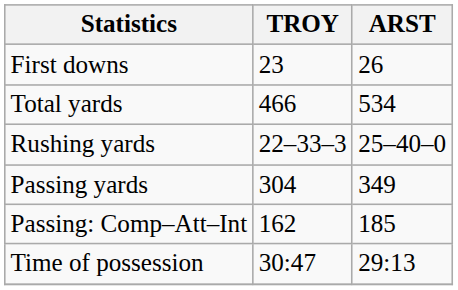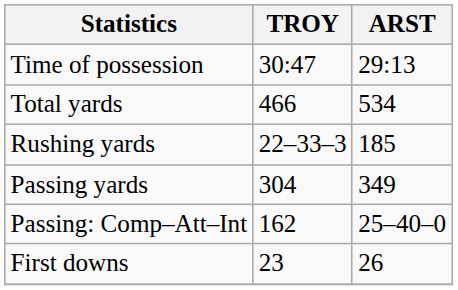rows swapped: (70, 64) <-> (107, 263)
(402, 144) 25–40–0 -> (377, 144) 185
(377, 223) 185 -> (402, 223) 25–40–0
